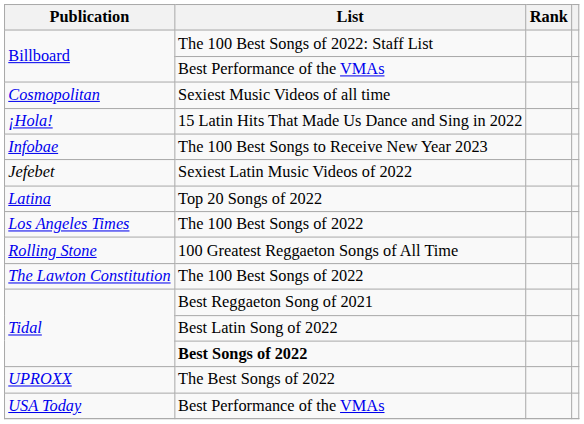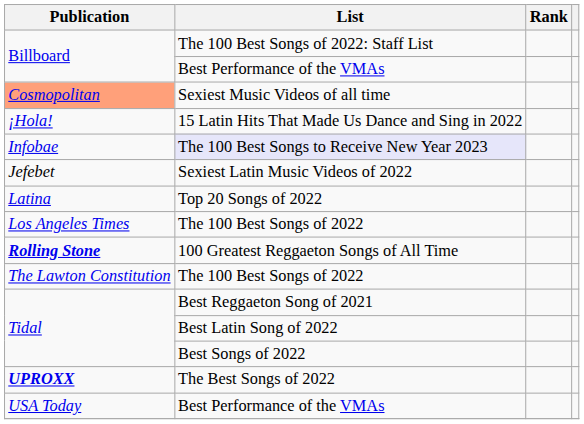(54, 95) no background -> (54, 95) lightsalmon background
(333, 146) no background -> (333, 146) lavender background
(52, 250) normal -> (54, 250) bold
(243, 353) bold -> (242, 353) normal
(40, 379) normal -> (41, 379) bold
